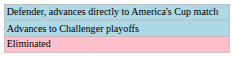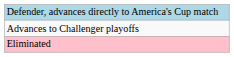(73, 28) lightblue background -> (73, 28) no background
